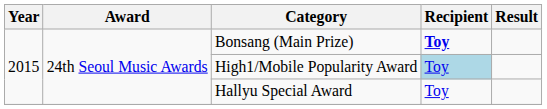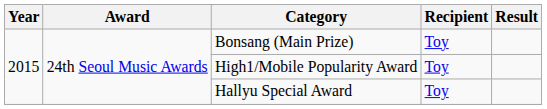(437, 41) bold -> (437, 41) normal
(437, 66) lightblue background -> (437, 66) no background
